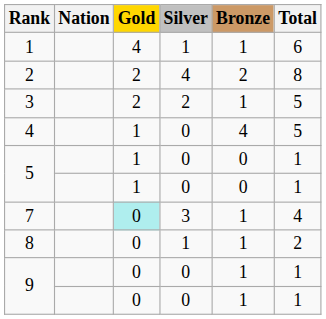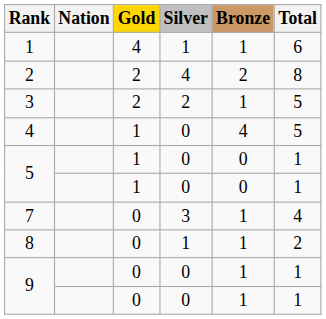(137, 215) paleturquoise background -> (137, 215) no background
